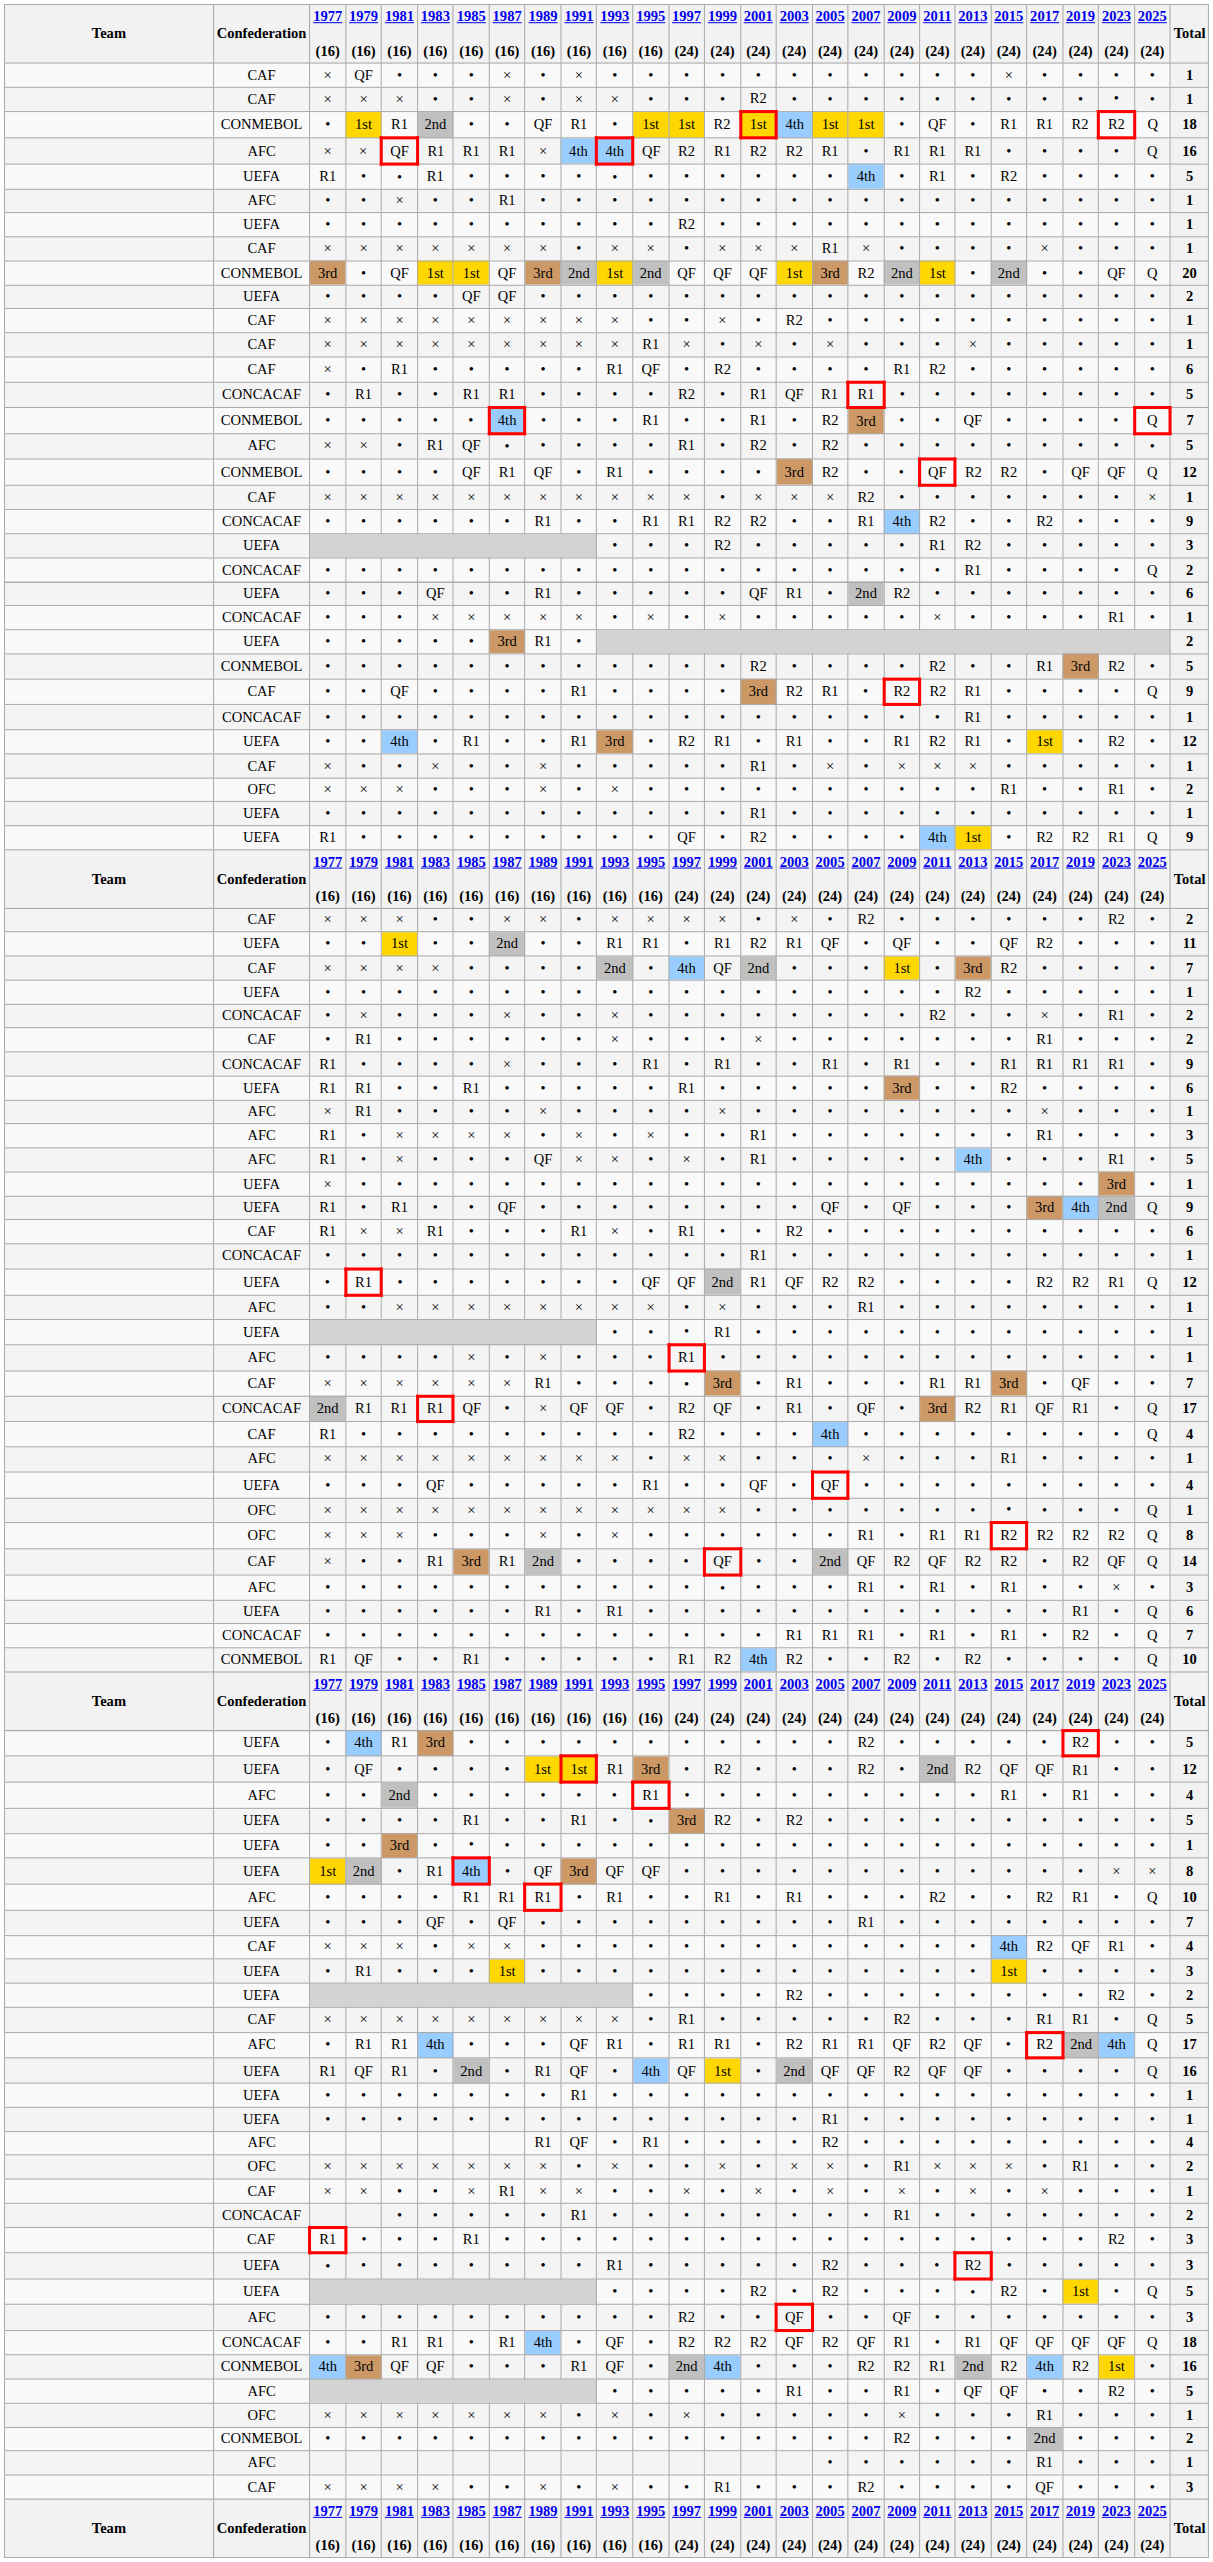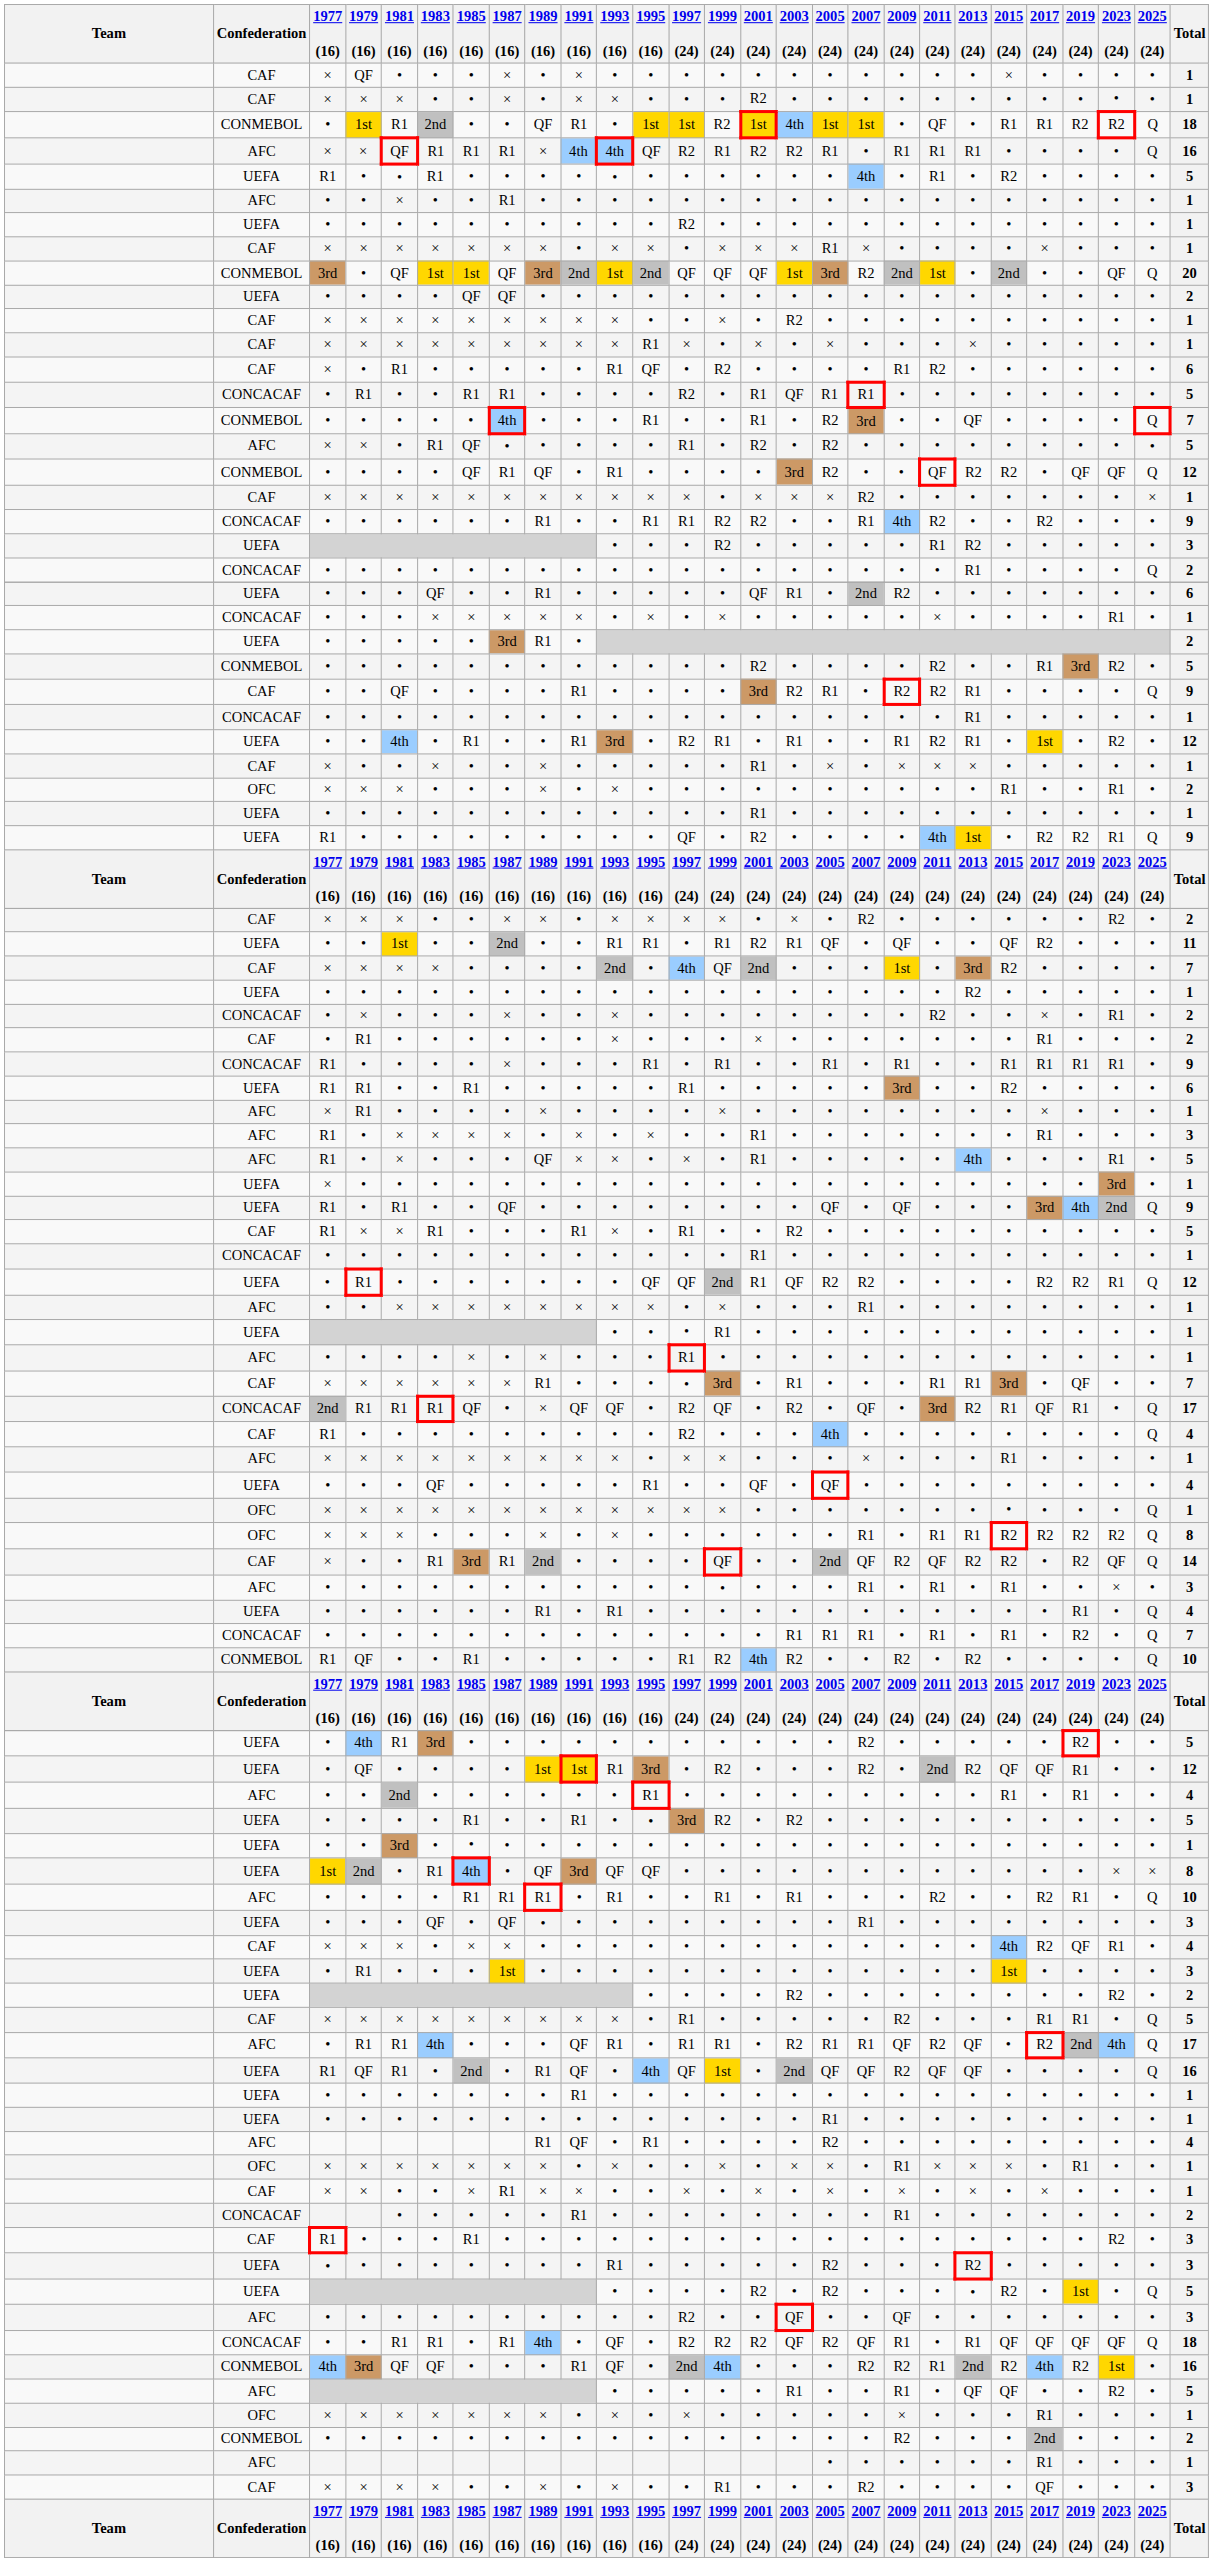(1190, 1232) 6 -> (1190, 1232) 5
(794, 1409) R1 -> (794, 1409) R2
(1190, 1612) 6 -> (1190, 1612) 4
(1190, 1923) 7 -> (1190, 1923) 3
(1190, 2167) 2 -> (1190, 2167) 1
